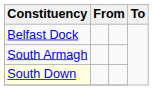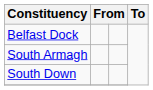(42, 74) lightyellow background -> (42, 74) no background
